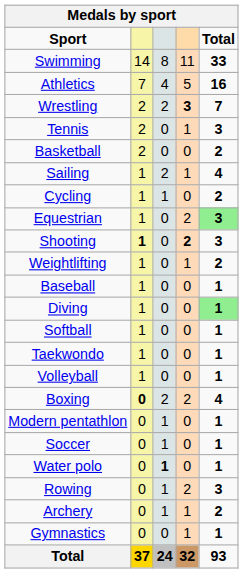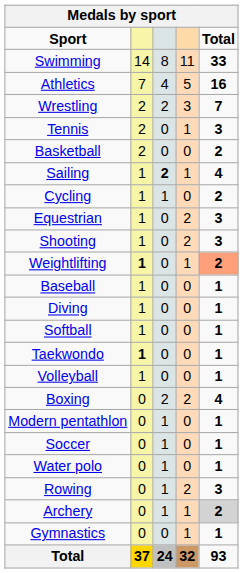(187, 106) bold -> (187, 106) normal
(165, 174) normal -> (165, 174) bold
(219, 219) lightgreen background -> (219, 219) no background
(142, 241) bold -> (142, 241) normal
(187, 241) bold -> (187, 241) normal
(142, 264) normal -> (142, 264) bold
(219, 264) no background -> (219, 264) lightsalmon background
(219, 309) lightgreen background -> (219, 309) no background
(142, 354) normal -> (142, 354) bold
(142, 399) bold -> (142, 399) normal
(165, 466) bold -> (165, 466) normal
(219, 511) no background -> (219, 511) lightgrey background
